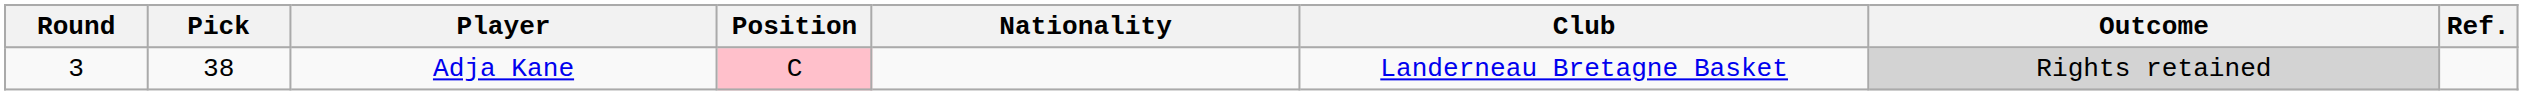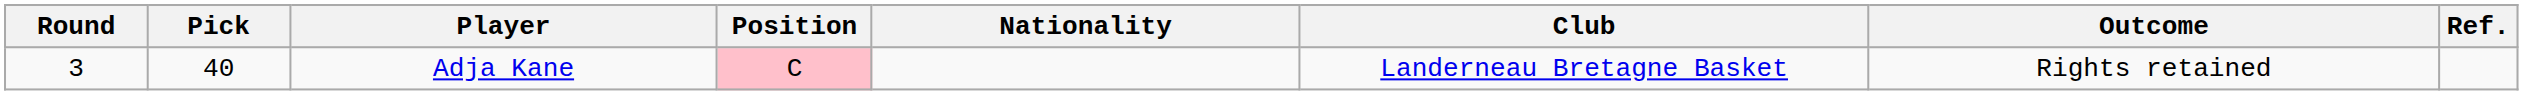(219, 69) 38 -> (219, 69) 40
(2154, 69) lightgrey background -> (2154, 69) no background
